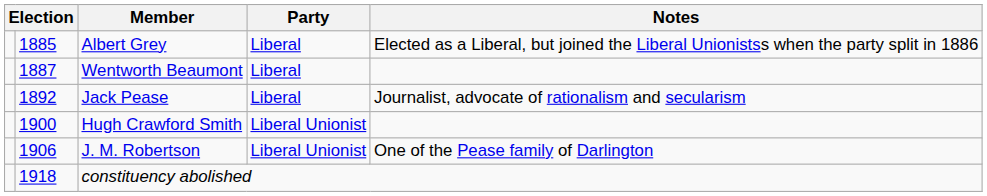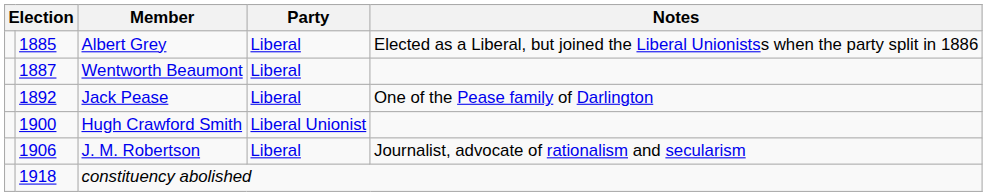(560, 97) Journalist, advocate of rationalism and secularism -> (514, 97) One of the Pease family of Darlington
(308, 151) Liberal Unionist -> (276, 151) Liberal
(514, 151) One of the Pease family of Darlington -> (560, 151) Journalist, advocate of rationalism and secularism
